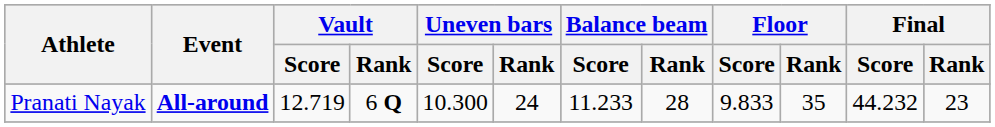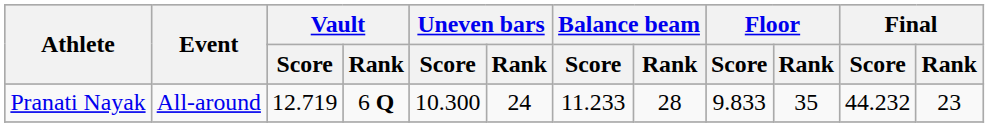(213, 102) bold -> (209, 102) normal
